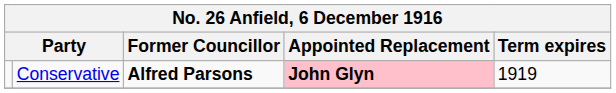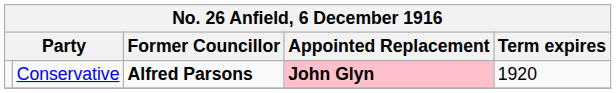(517, 74) 1919 -> (517, 74) 1920
